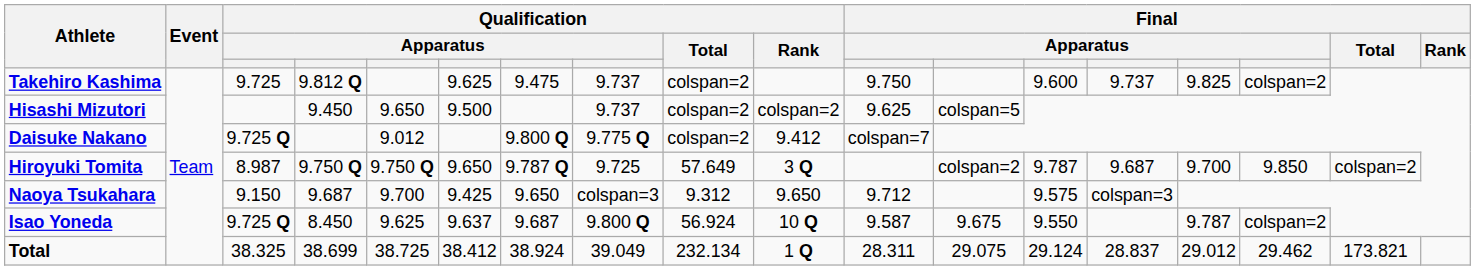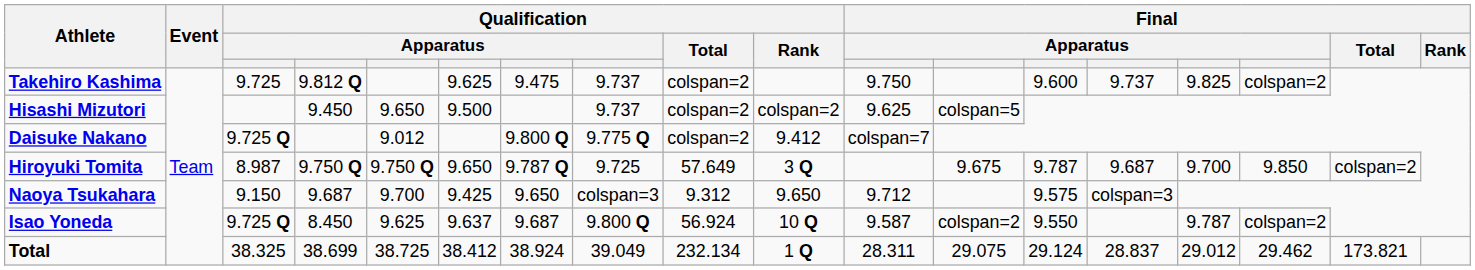(979, 167) colspan=2 -> (979, 167) 9.675
(979, 223) 9.675 -> (979, 223) colspan=2
